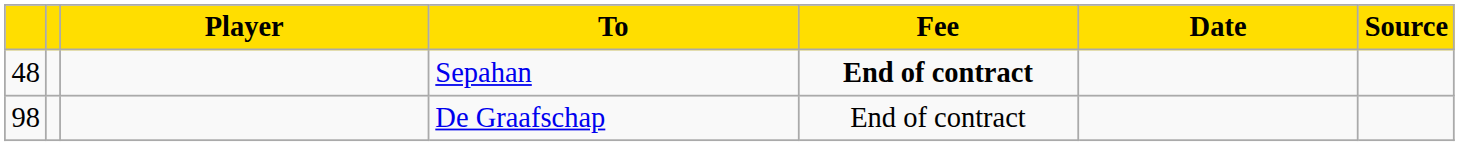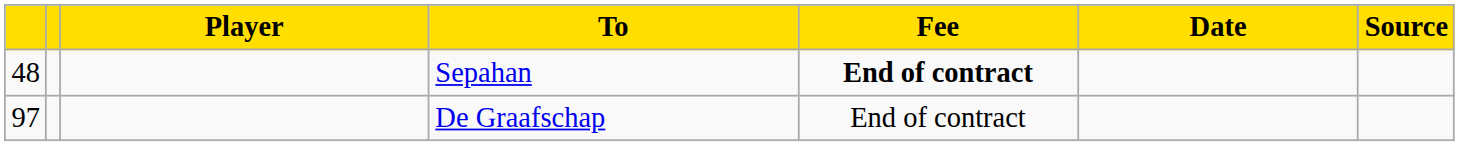(26, 117) 98 -> (26, 117) 97
